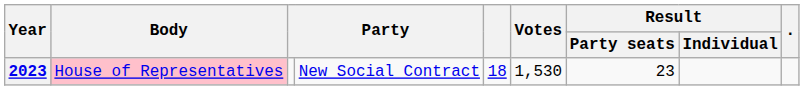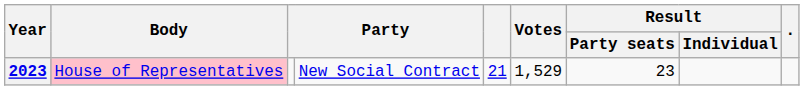(497, 71) 18 -> (497, 71) 21
(538, 71) 1,530 -> (538, 71) 1,529
